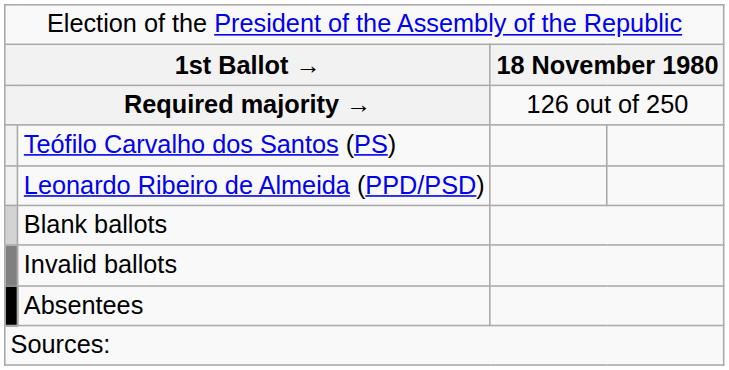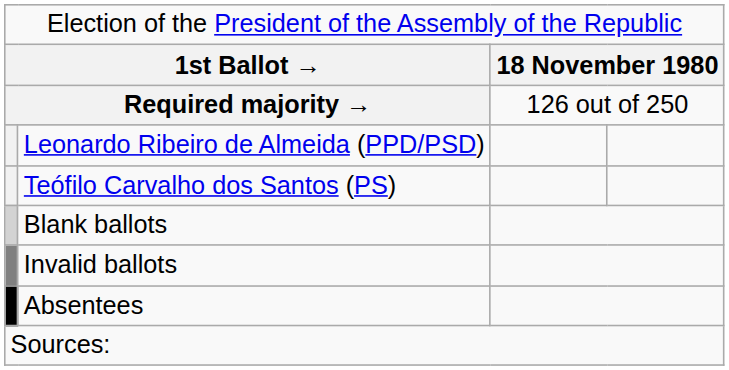rows swapped: (254, 184) <-> (210, 144)
